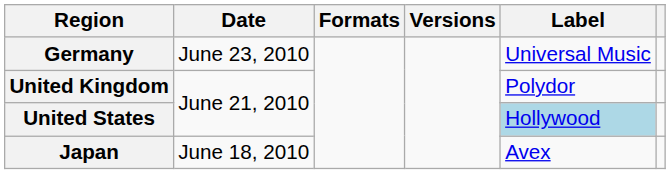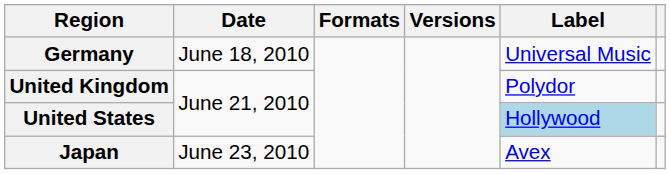(244, 53) June 23, 2010 -> (244, 53) June 18, 2010
(244, 151) June 18, 2010 -> (244, 151) June 23, 2010
